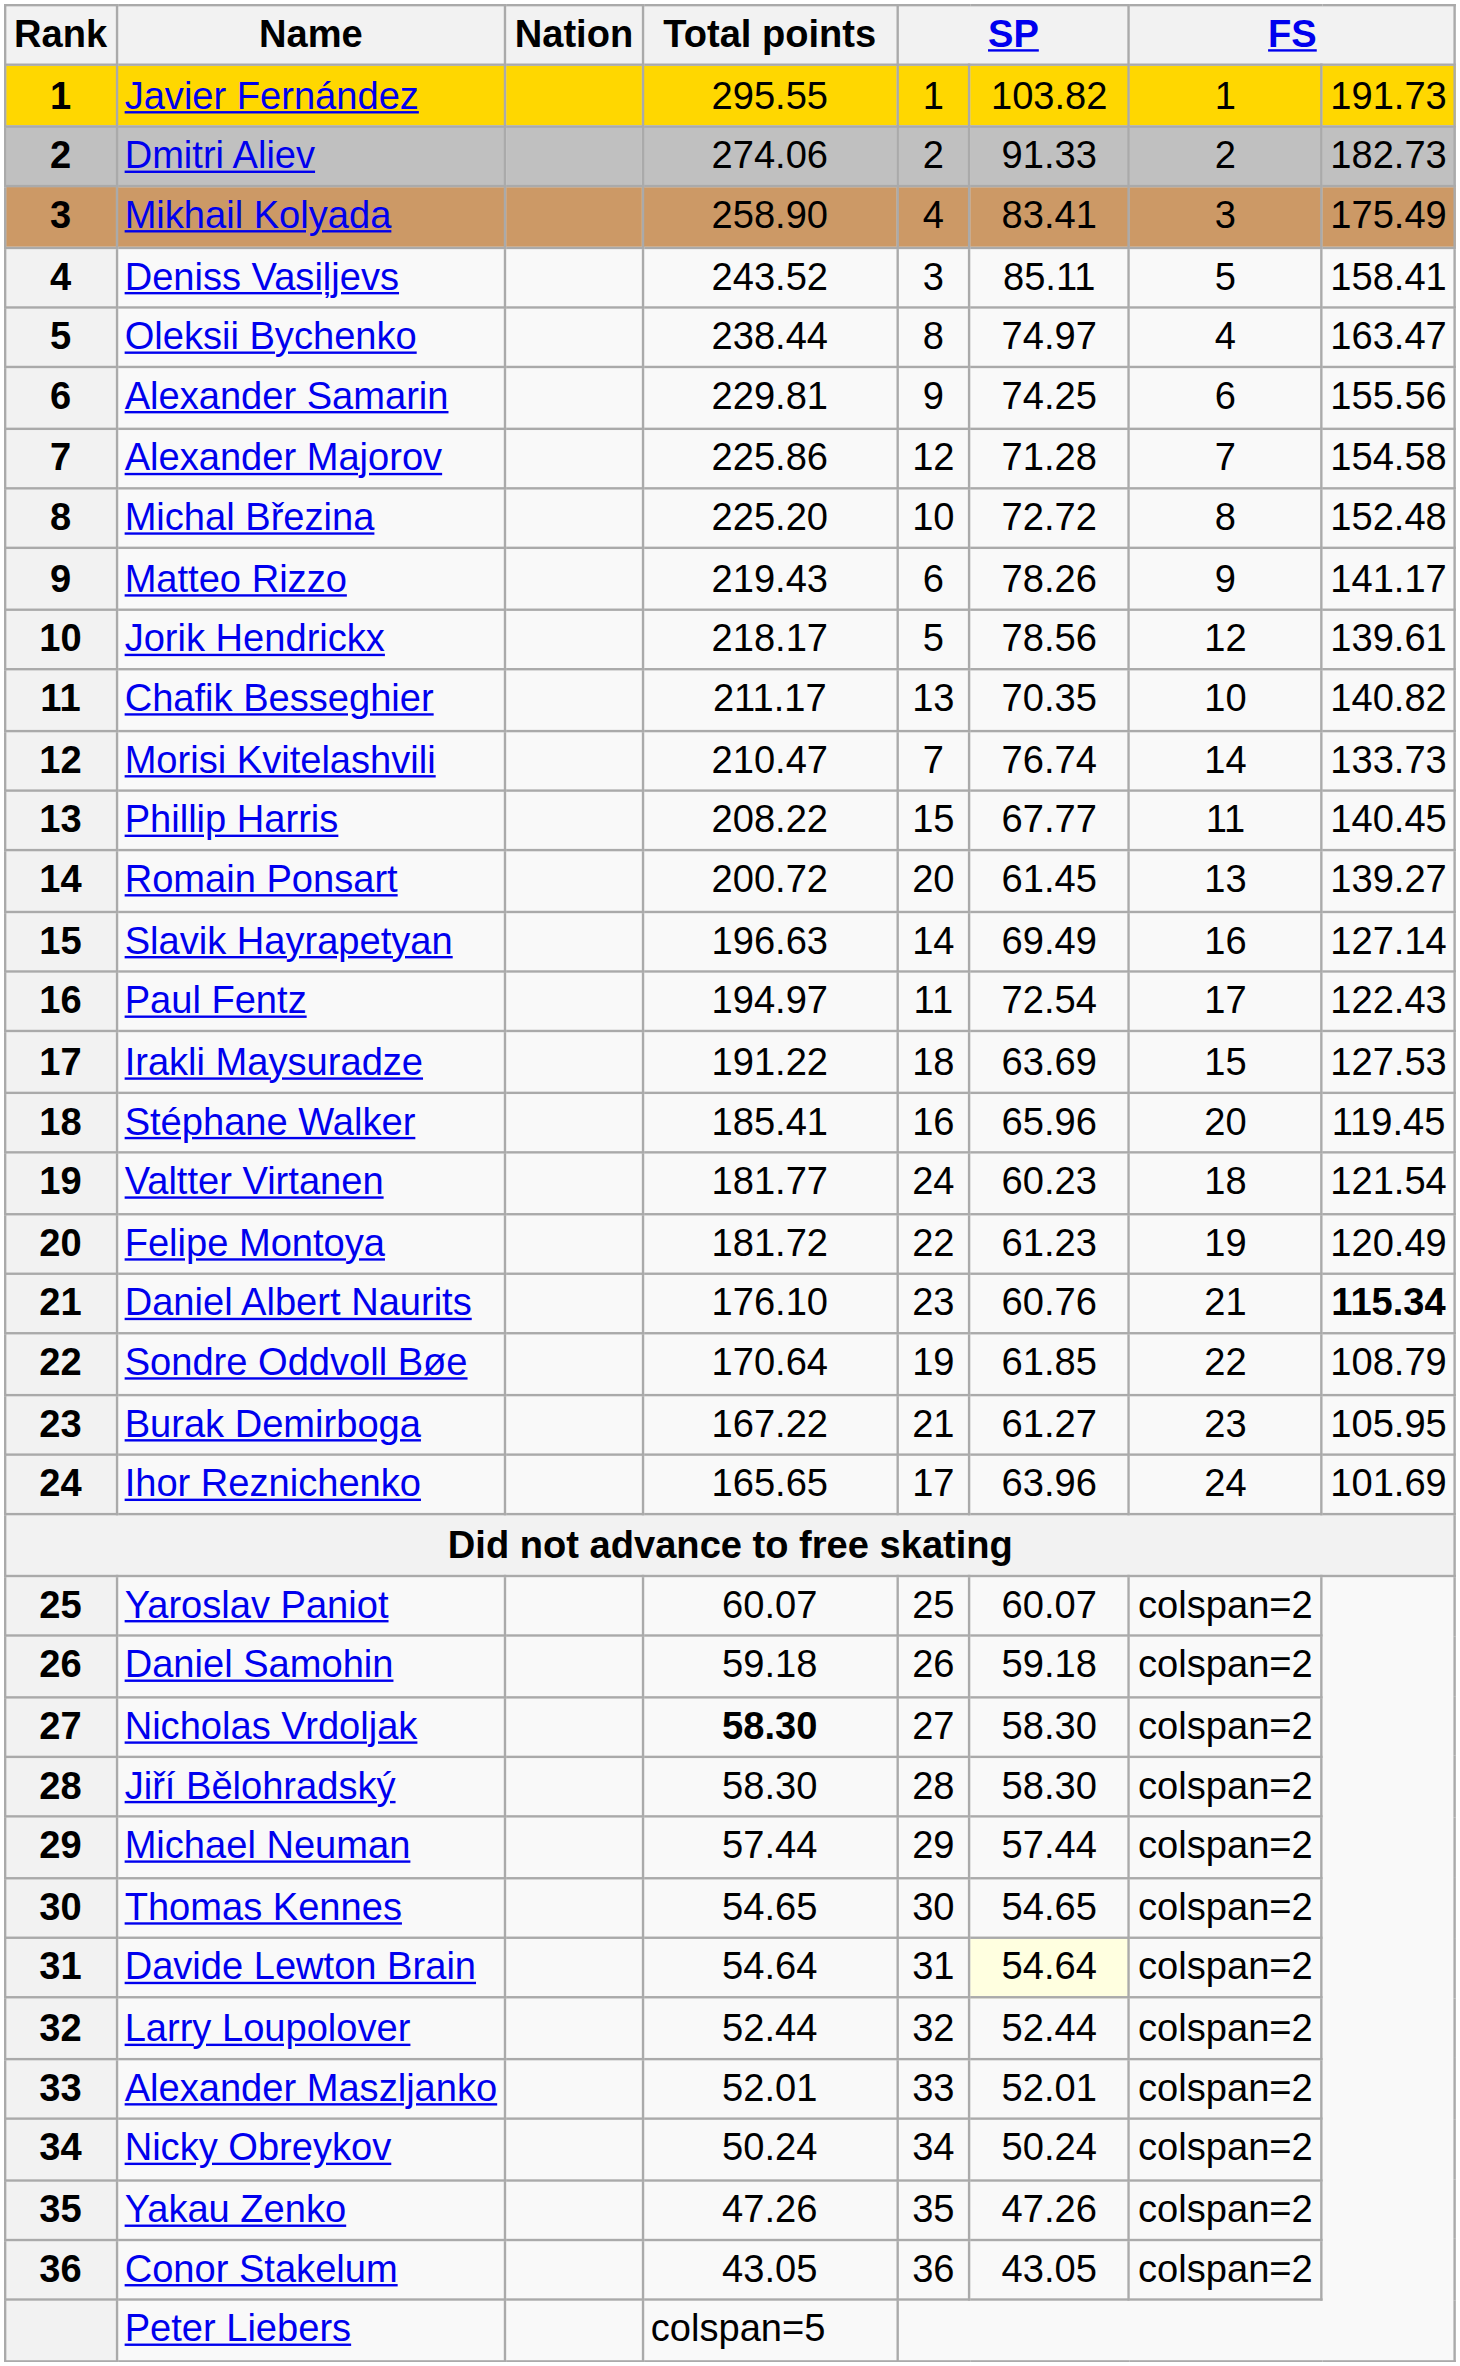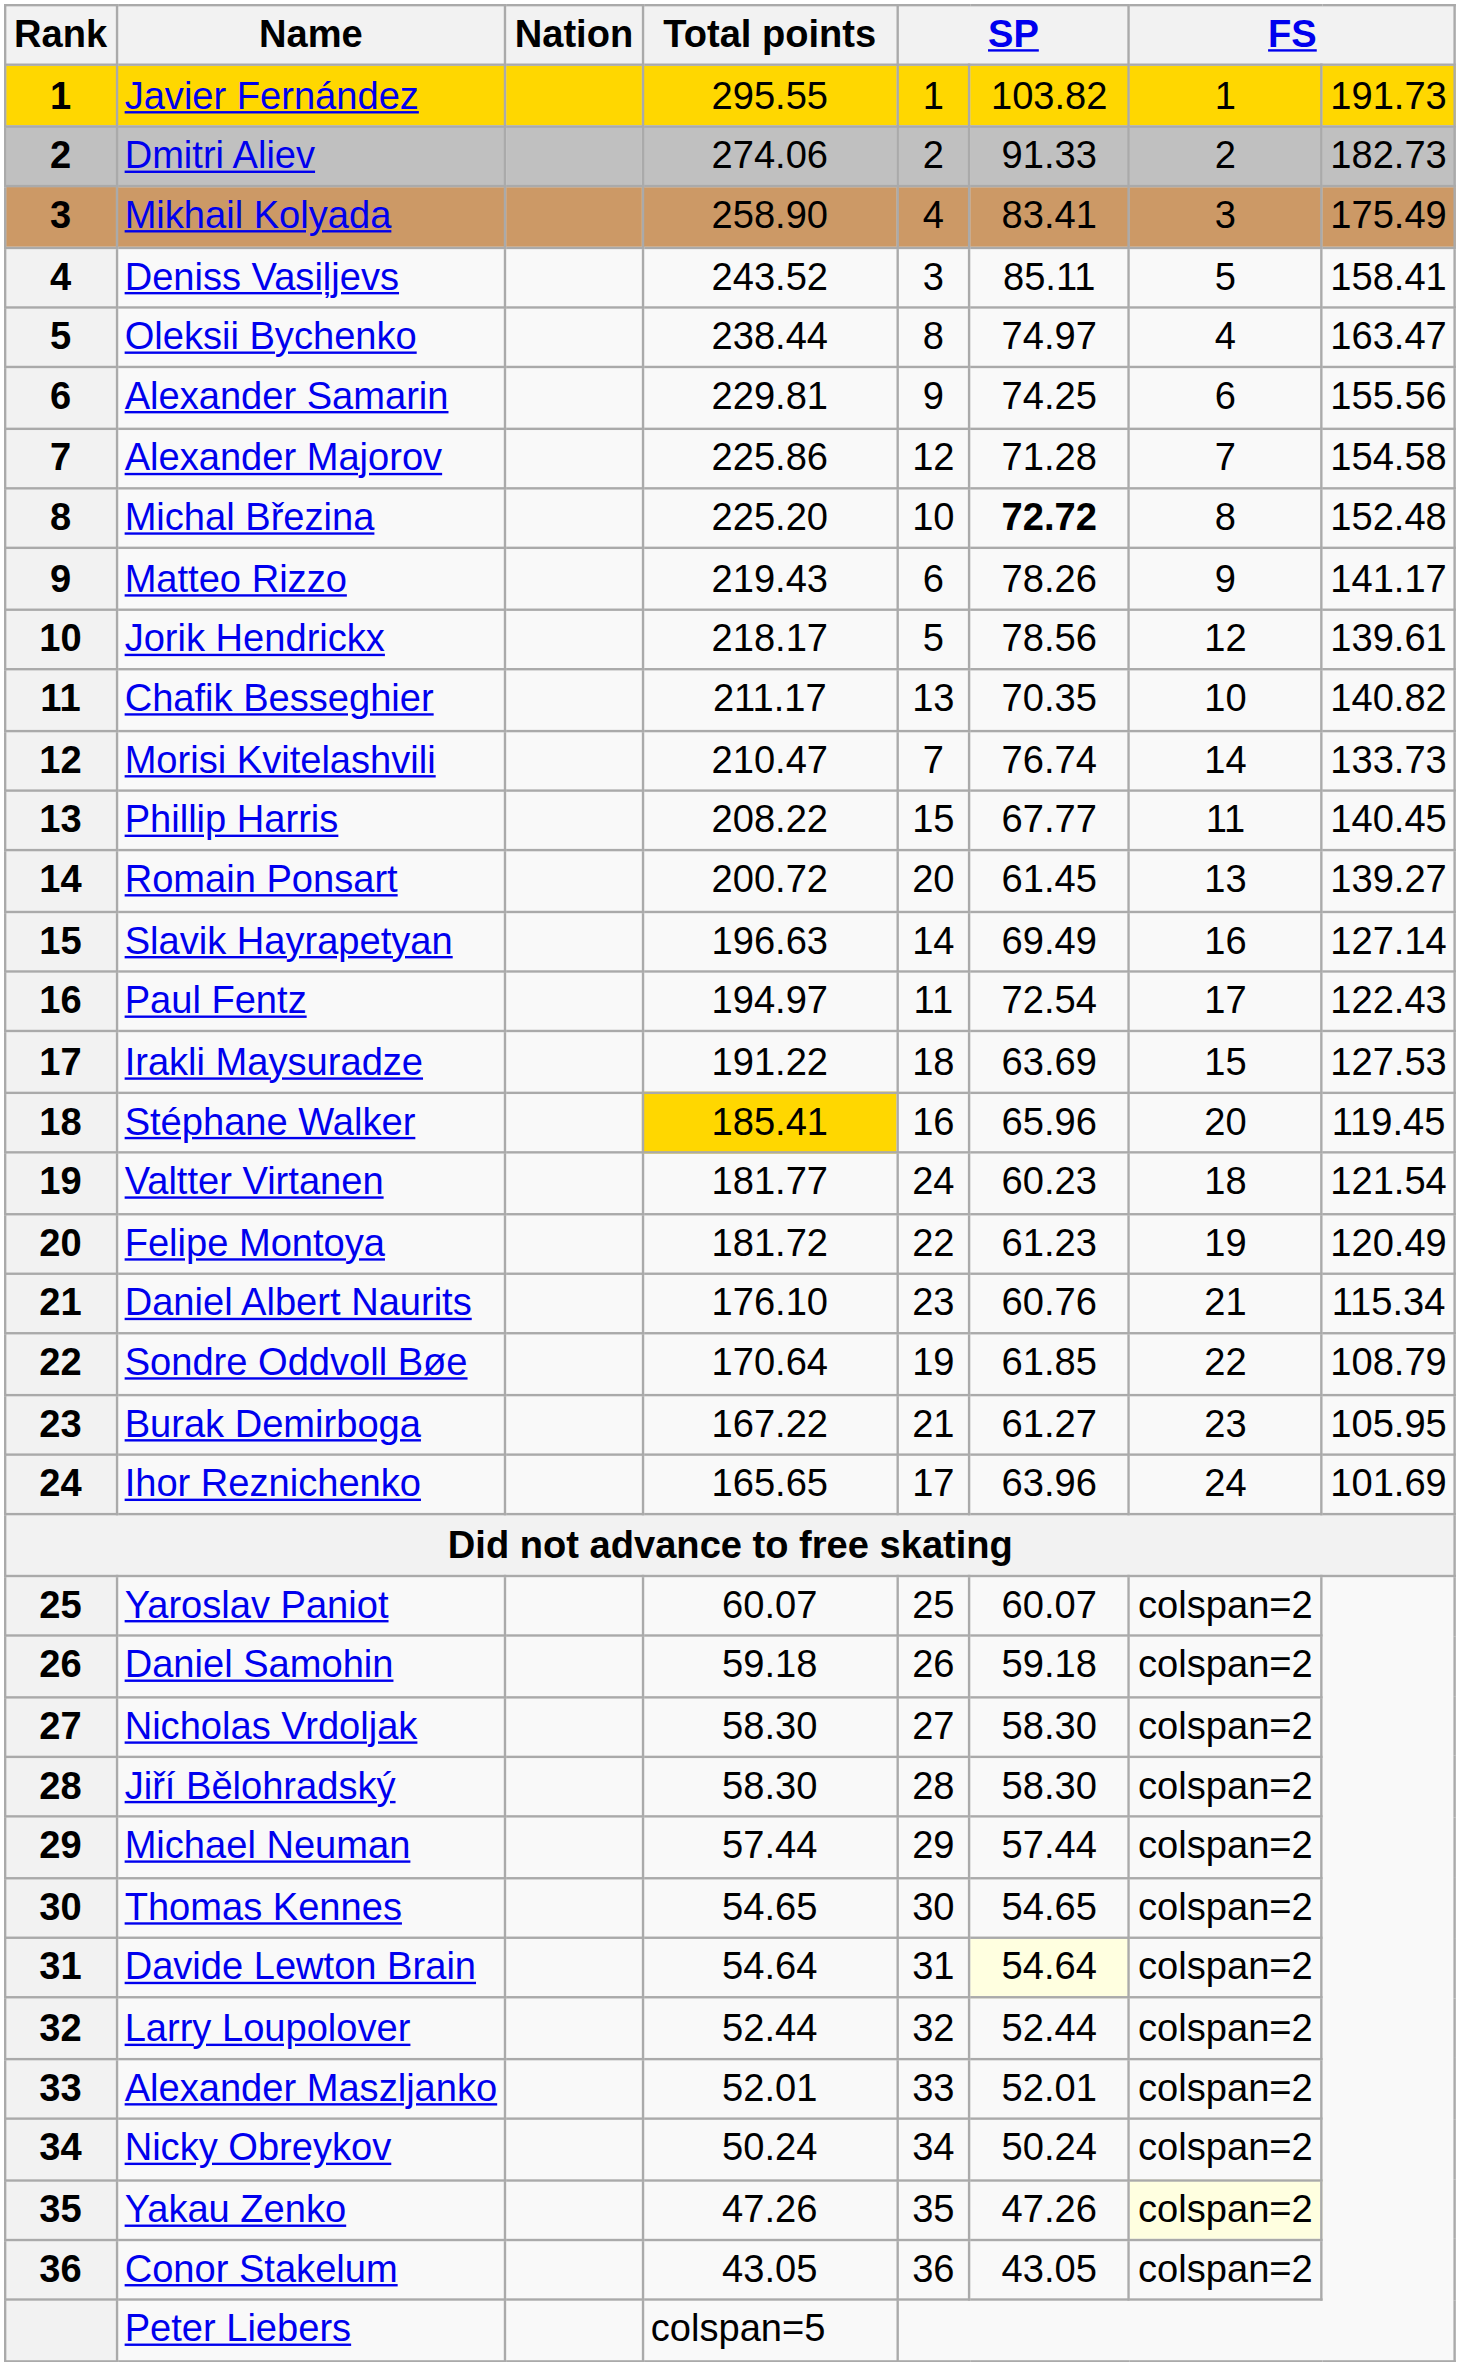(1049, 517) normal -> (1049, 517) bold
(770, 1121) no background -> (770, 1121) gold background
(1389, 1302) bold -> (1389, 1302) normal
(770, 1725) bold -> (770, 1725) normal
(1225, 2208) no background -> (1225, 2208) lightyellow background
